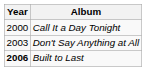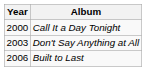(17, 58) bold -> (17, 58) normal
